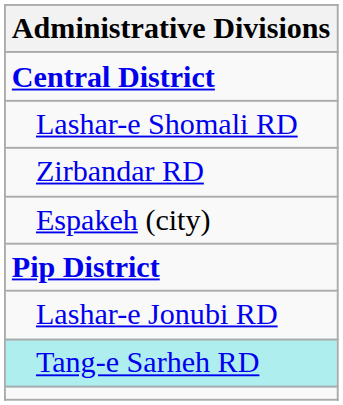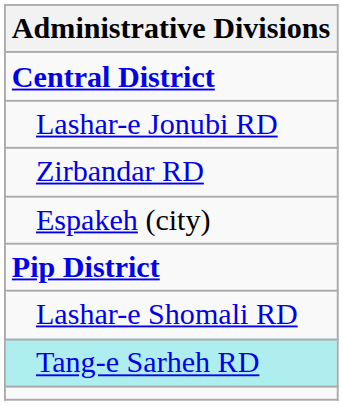(167, 123) Lashar-e Shomali RD -> (157, 123) Lashar-e Jonubi RD
(157, 314) Lashar-e Jonubi RD -> (167, 314) Lashar-e Shomali RD
